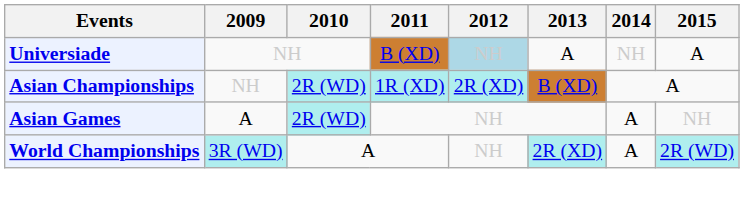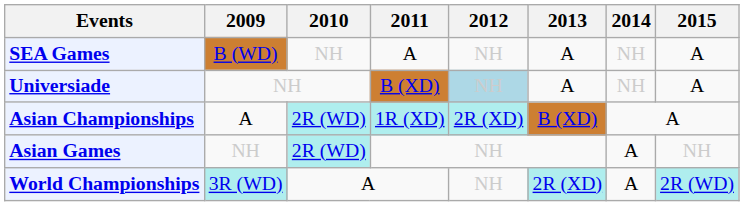+ row: (59, 53)
(246, 86) NH -> (246, 118) A
(246, 118) A -> (246, 151) NH
